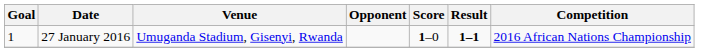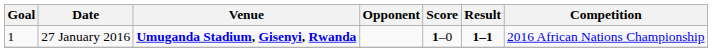(240, 36) normal -> (246, 36) bold
